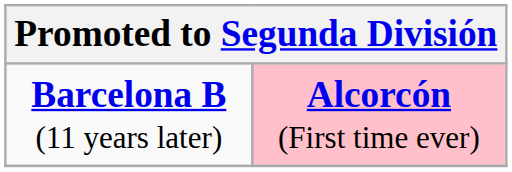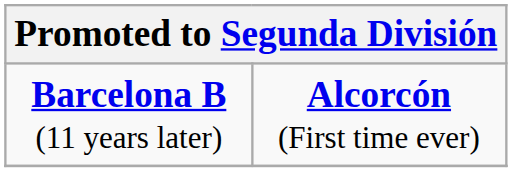(379, 114) pink background -> (379, 114) no background
